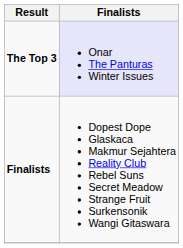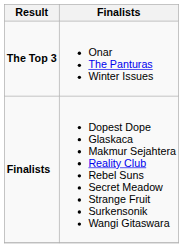(119, 65) lavender background -> (119, 65) no background
